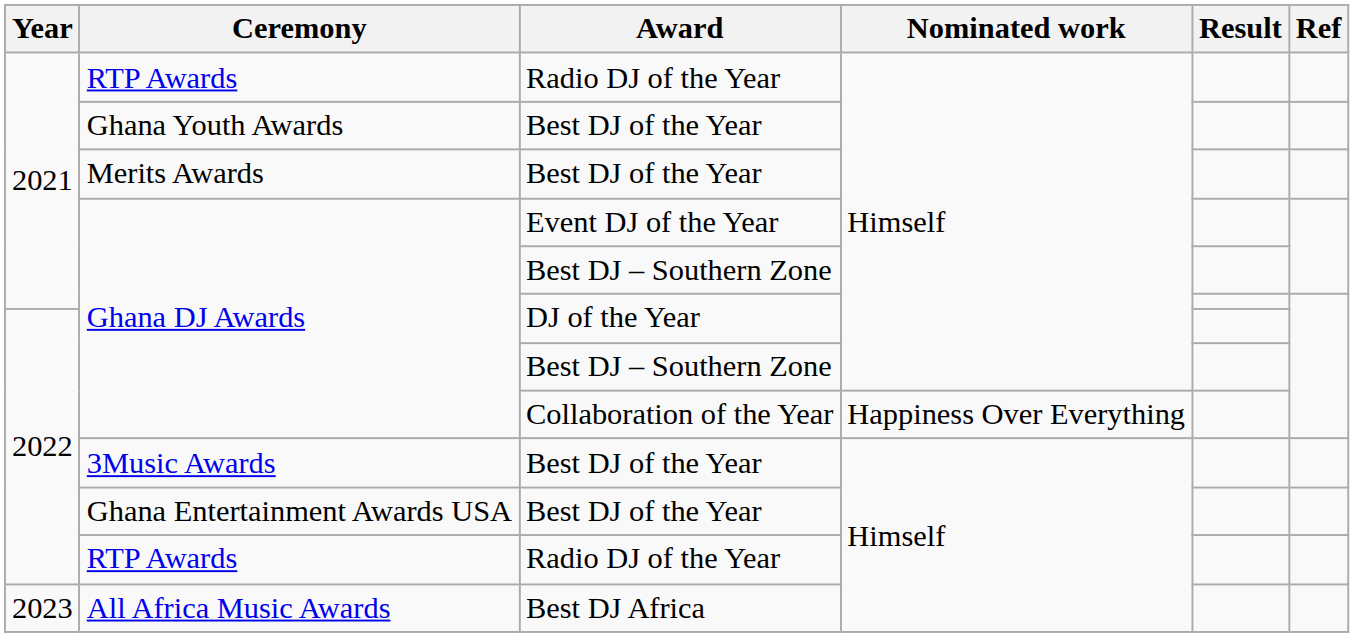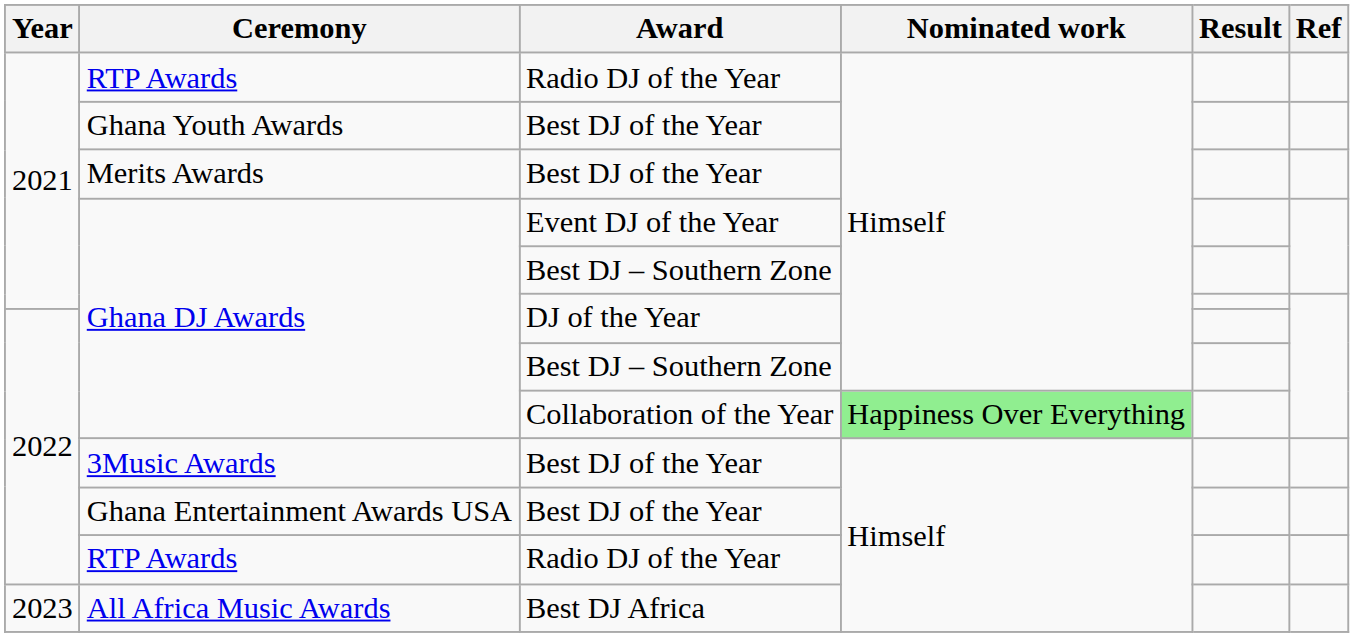(1016, 414) no background -> (1016, 414) lightgreen background
